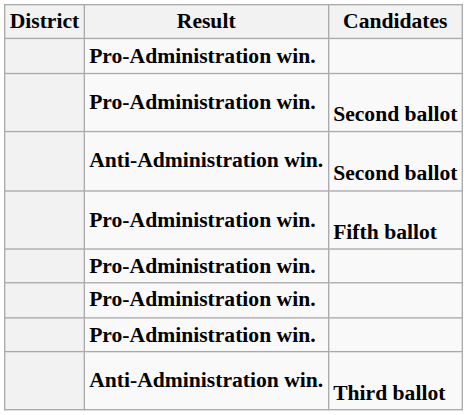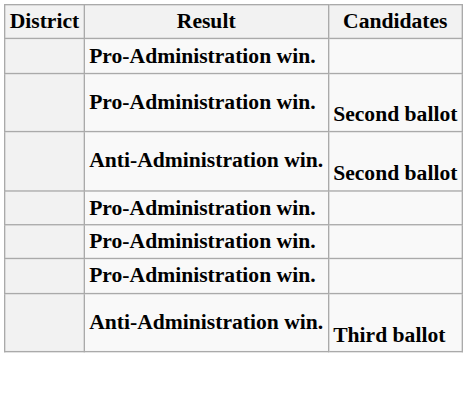- row: (202, 219)
